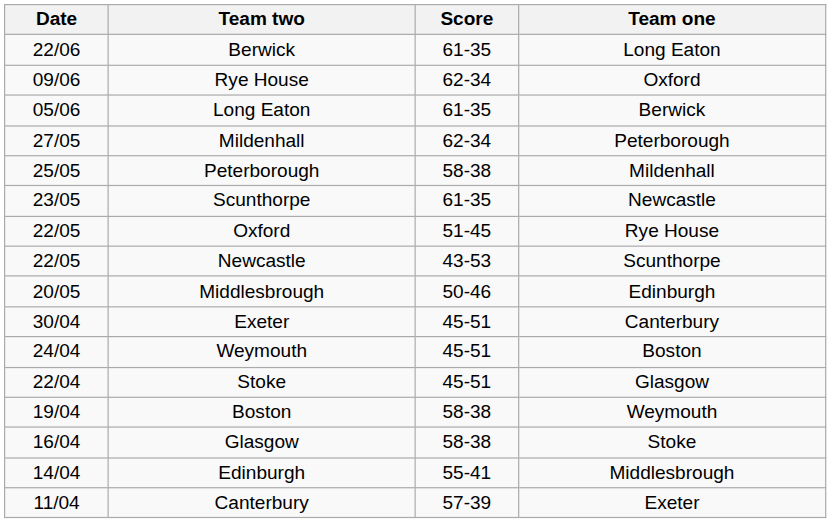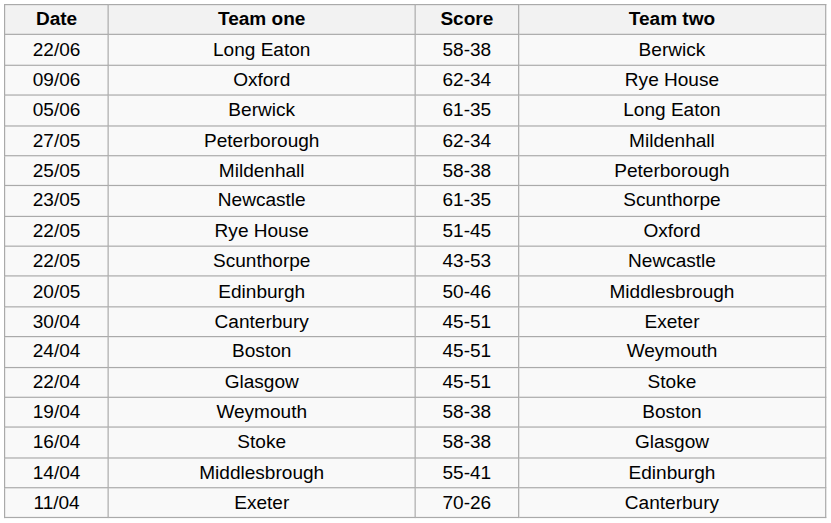columns swapped: (672, 19) <-> (262, 19)
(467, 49) 61-35 -> (467, 49) 58-38
(467, 502) 57-39 -> (467, 502) 70-26
